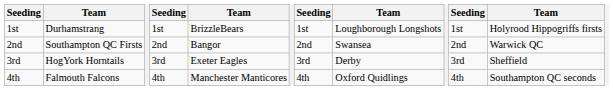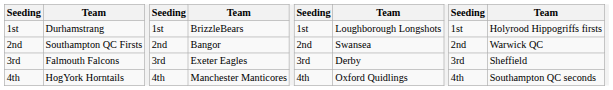(85, 61) HogYork Horntails -> (82, 61) Falmouth Falcons
(82, 77) Falmouth Falcons -> (85, 77) HogYork Horntails
